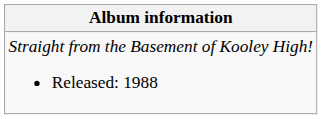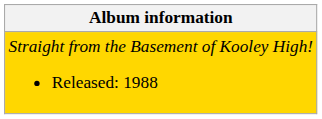(161, 64) no background -> (161, 64) gold background
